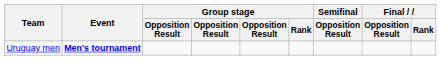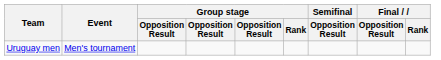(102, 48) bold -> (100, 48) normal
